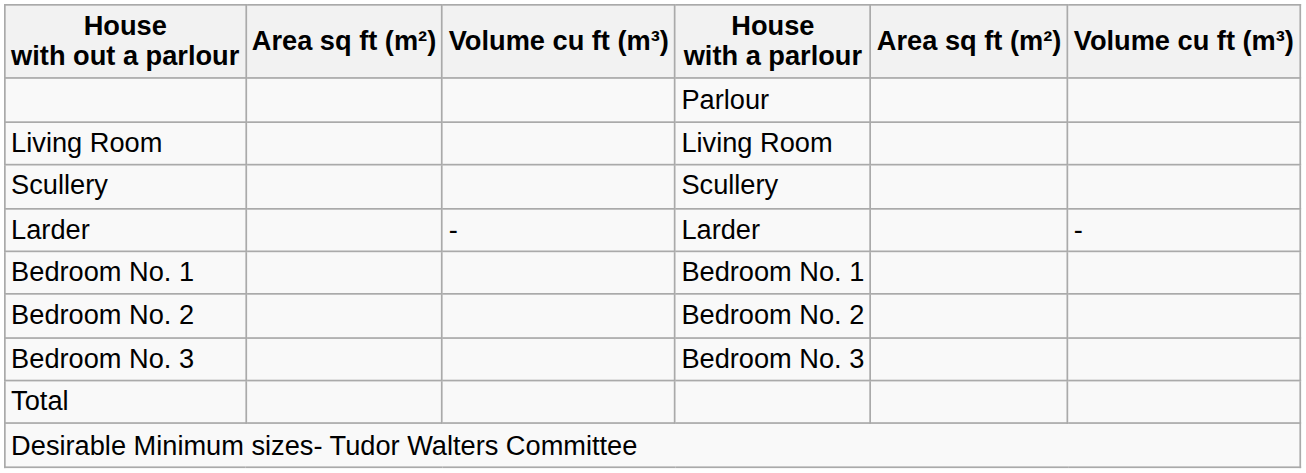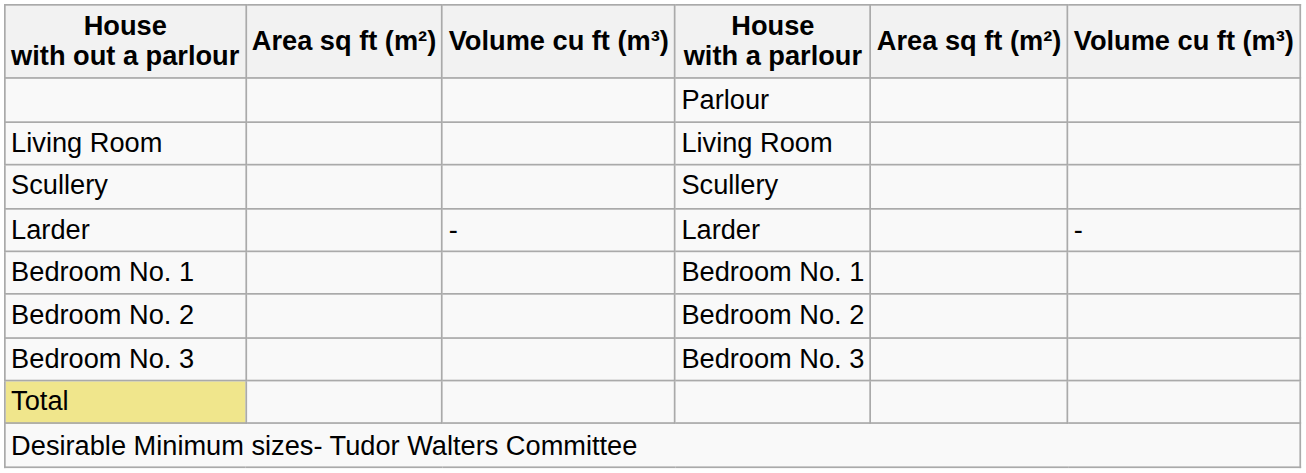(40, 401) no background -> (40, 401) khaki background
